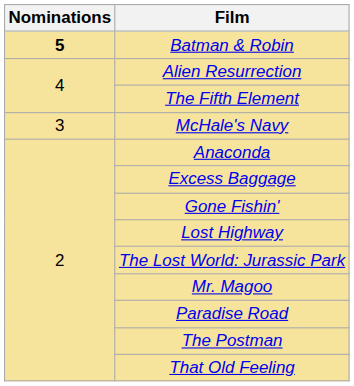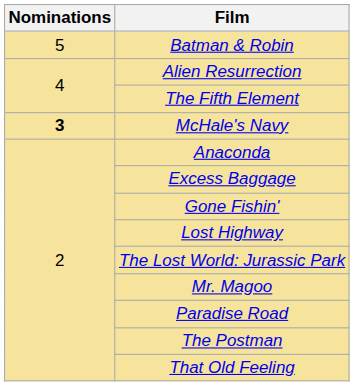(60, 44) bold -> (60, 44) normal
(60, 125) normal -> (60, 125) bold
